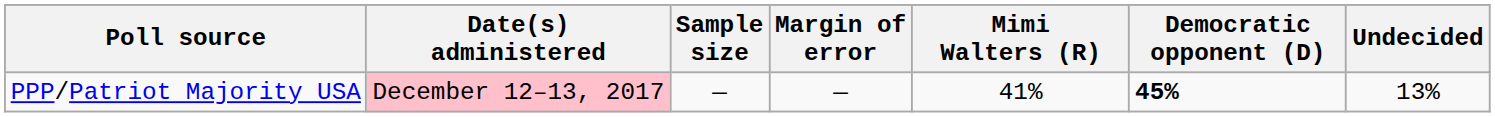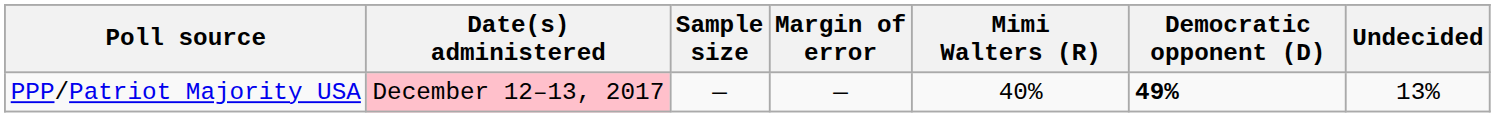(1021, 92) 41% -> (1021, 92) 40%
(1157, 92) 45% -> (1157, 92) 49%
